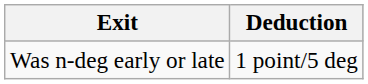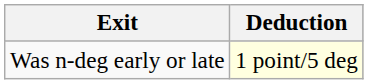(297, 59) no background -> (297, 59) lightyellow background
